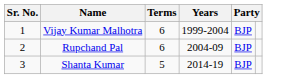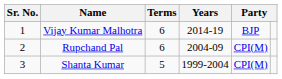(205, 30) 1999-2004 -> (205, 30) 2014-19
(243, 47) BJP -> (251, 47) CPI(M)
(205, 64) 2014-19 -> (205, 64) 1999-2004
(243, 64) BJP -> (251, 64) CPI(M)
